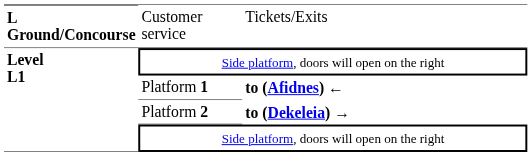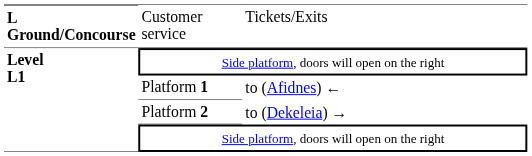(295, 87) bold -> (293, 87) normal
(298, 112) bold -> (296, 112) normal
